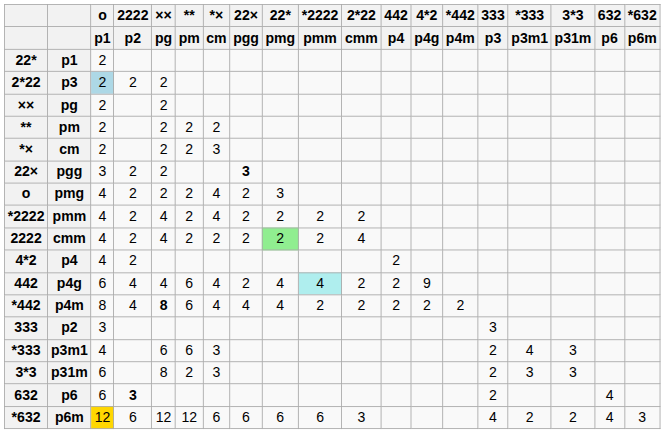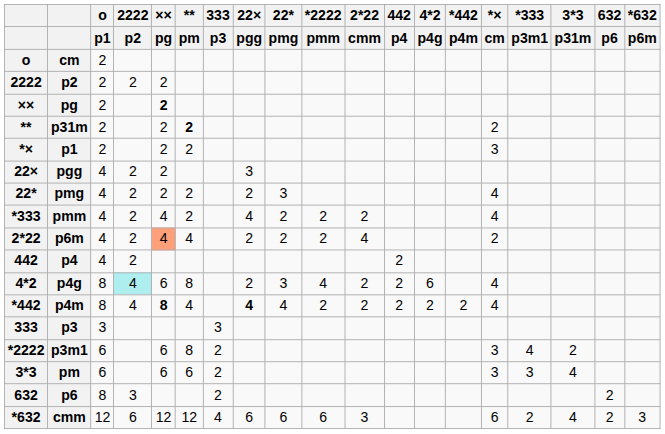columns swapped: (216, 37) <-> (493, 37)
(26, 60) 22* -> (26, 60) o
(69, 60) p1 -> (69, 60) cm
(26, 82) 2*22 -> (26, 82) 2222
(69, 82) p3 -> (69, 82) p2
(102, 82) lightblue background -> (102, 82) no background
(164, 104) normal -> (164, 104) bold
(69, 127) pm -> (69, 127) p31m
(189, 127) normal -> (189, 127) bold
(69, 149) cm -> (69, 149) p1
(102, 171) 3 -> (102, 171) 4
(246, 171) bold -> (249, 171) normal
(26, 194) o -> (26, 194) 22*
(26, 216) *2222 -> (26, 216) *333
(246, 216) 2 -> (249, 216) 4
(26, 238) 2222 -> (26, 238) 2*22
(69, 238) cmm -> (69, 238) p6m
(164, 238) no background -> (164, 238) lightsalmon background
(189, 238) 2 -> (189, 238) 4
(280, 238) lightgreen background -> (283, 238) no background
(26, 261) 4*2 -> (26, 261) 442
(26, 283) 442 -> (26, 283) 4*2
(102, 283) 6 -> (102, 283) 8
(133, 283) no background -> (133, 283) paleturquoise background
(164, 283) 4 -> (164, 283) 6
(189, 283) 6 -> (189, 283) 8
(280, 283) 4 -> (283, 283) 3
(320, 283) paleturquoise background -> (323, 283) no background
(427, 283) 9 -> (430, 283) 6
(189, 305) 6 -> (189, 305) 4
(246, 305) normal -> (249, 305) bold
(69, 328) p2 -> (69, 328) p3
(26, 350) *333 -> (26, 350) *2222
(102, 350) 4 -> (102, 350) 6
(189, 350) 6 -> (189, 350) 8
(573, 350) 3 -> (573, 350) 2
(69, 372) p31m -> (69, 372) pm
(164, 372) 8 -> (164, 372) 6
(189, 372) 2 -> (189, 372) 6
(573, 372) 3 -> (573, 372) 4
(102, 395) 6 -> (102, 395) 8
(133, 395) bold -> (133, 395) normal
(610, 395) 4 -> (610, 395) 2
(69, 417) p6m -> (69, 417) cmm
(102, 417) gold background -> (102, 417) no background
(573, 417) 2 -> (573, 417) 4
(610, 417) 4 -> (610, 417) 2
